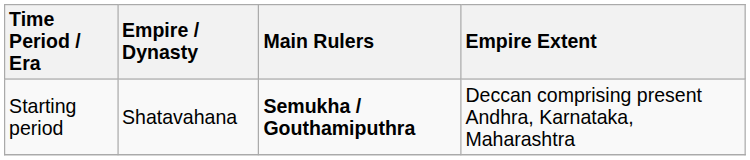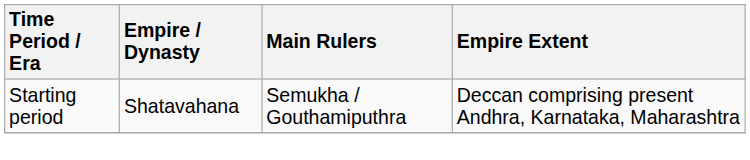(339, 116) bold -> (336, 105) normal
